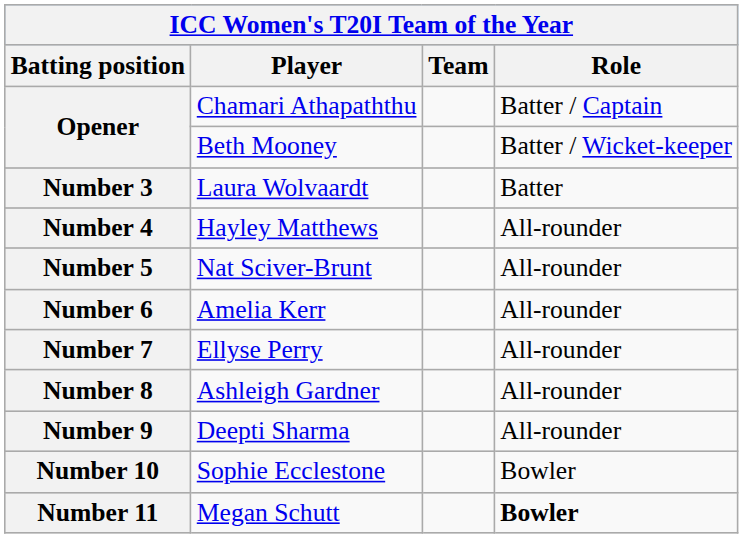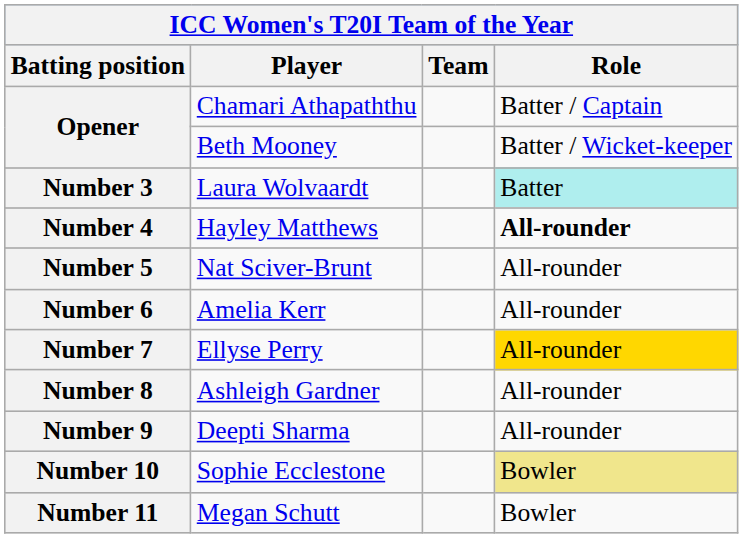(532, 187) no background -> (532, 187) paleturquoise background
(561, 227) normal -> (565, 227) bold
(561, 349) no background -> (561, 349) gold background
(538, 471) no background -> (538, 471) khaki background
(539, 512) bold -> (538, 512) normal
